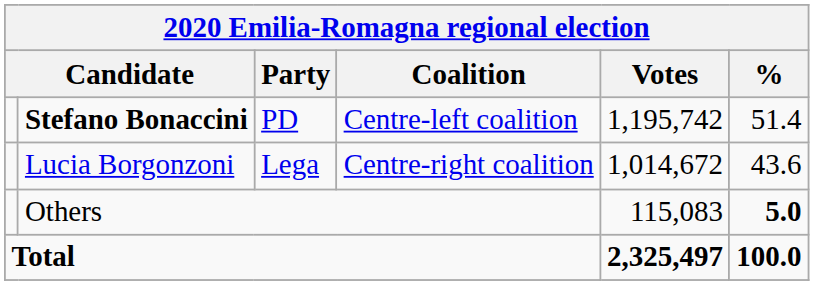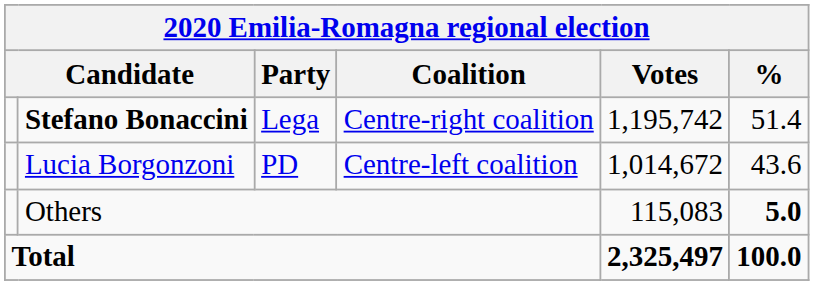(280, 119) PD -> (290, 119) Lega
(461, 119) Centre-left coalition -> (469, 119) Centre-right coalition
(290, 165) Lega -> (280, 165) PD
(469, 165) Centre-right coalition -> (461, 165) Centre-left coalition
